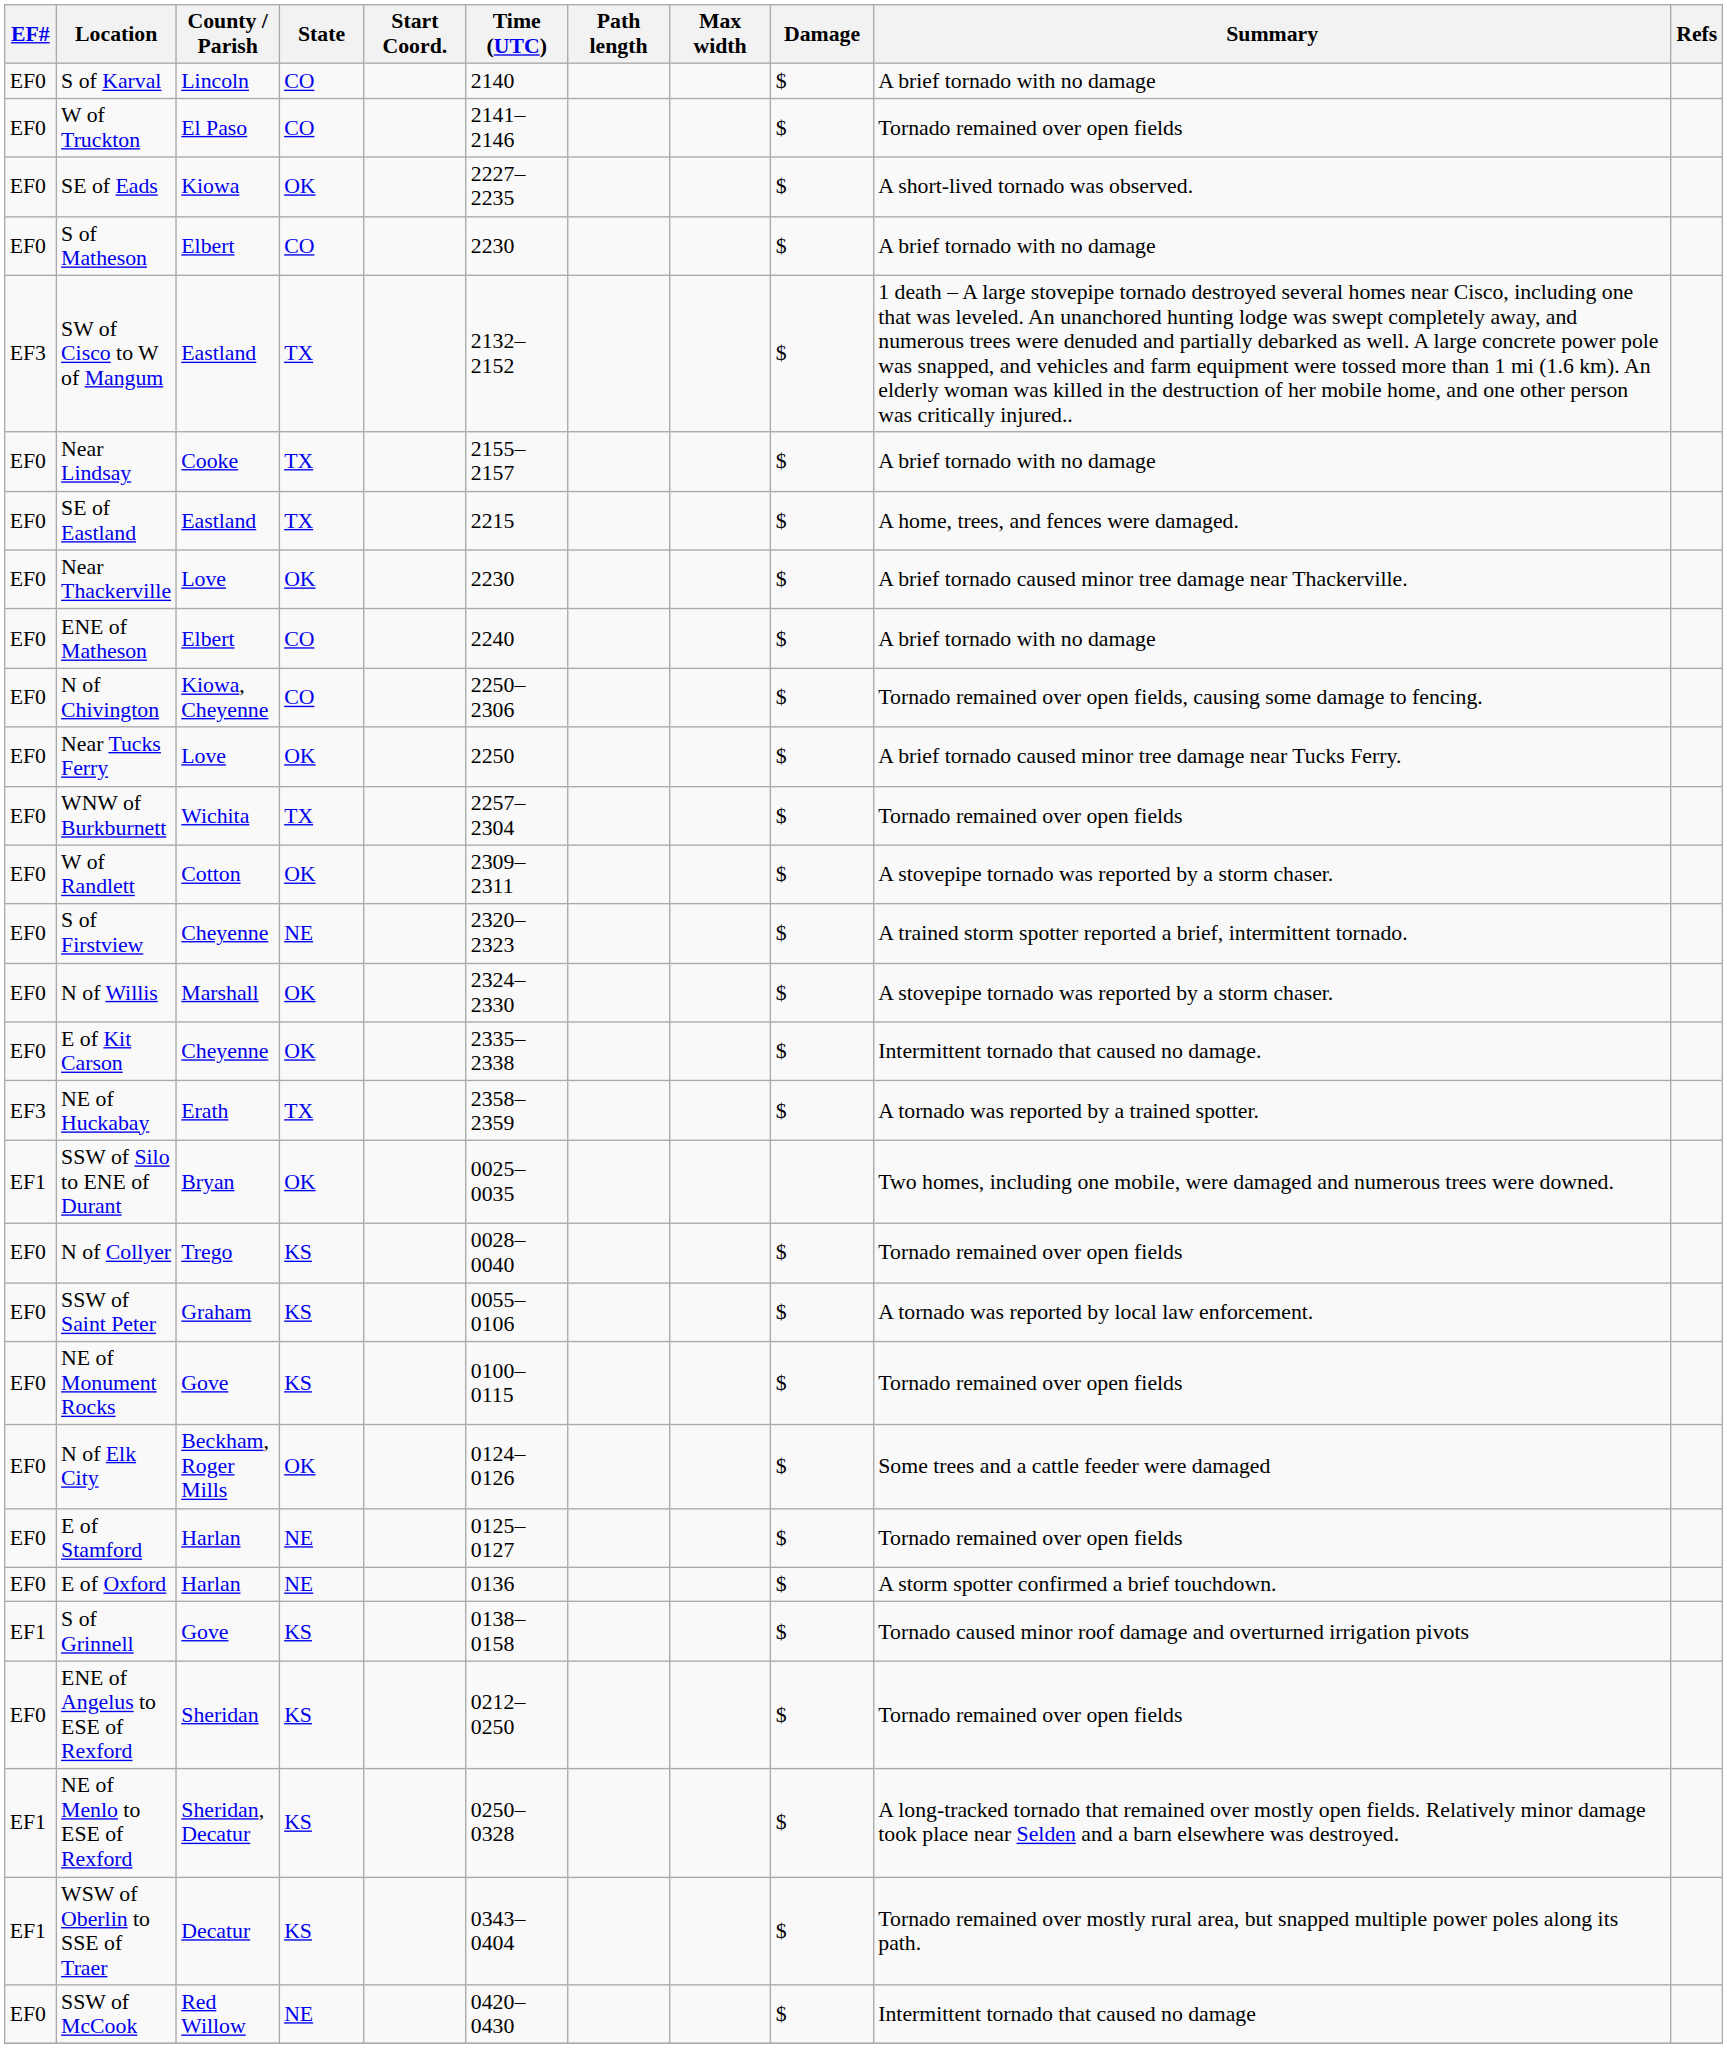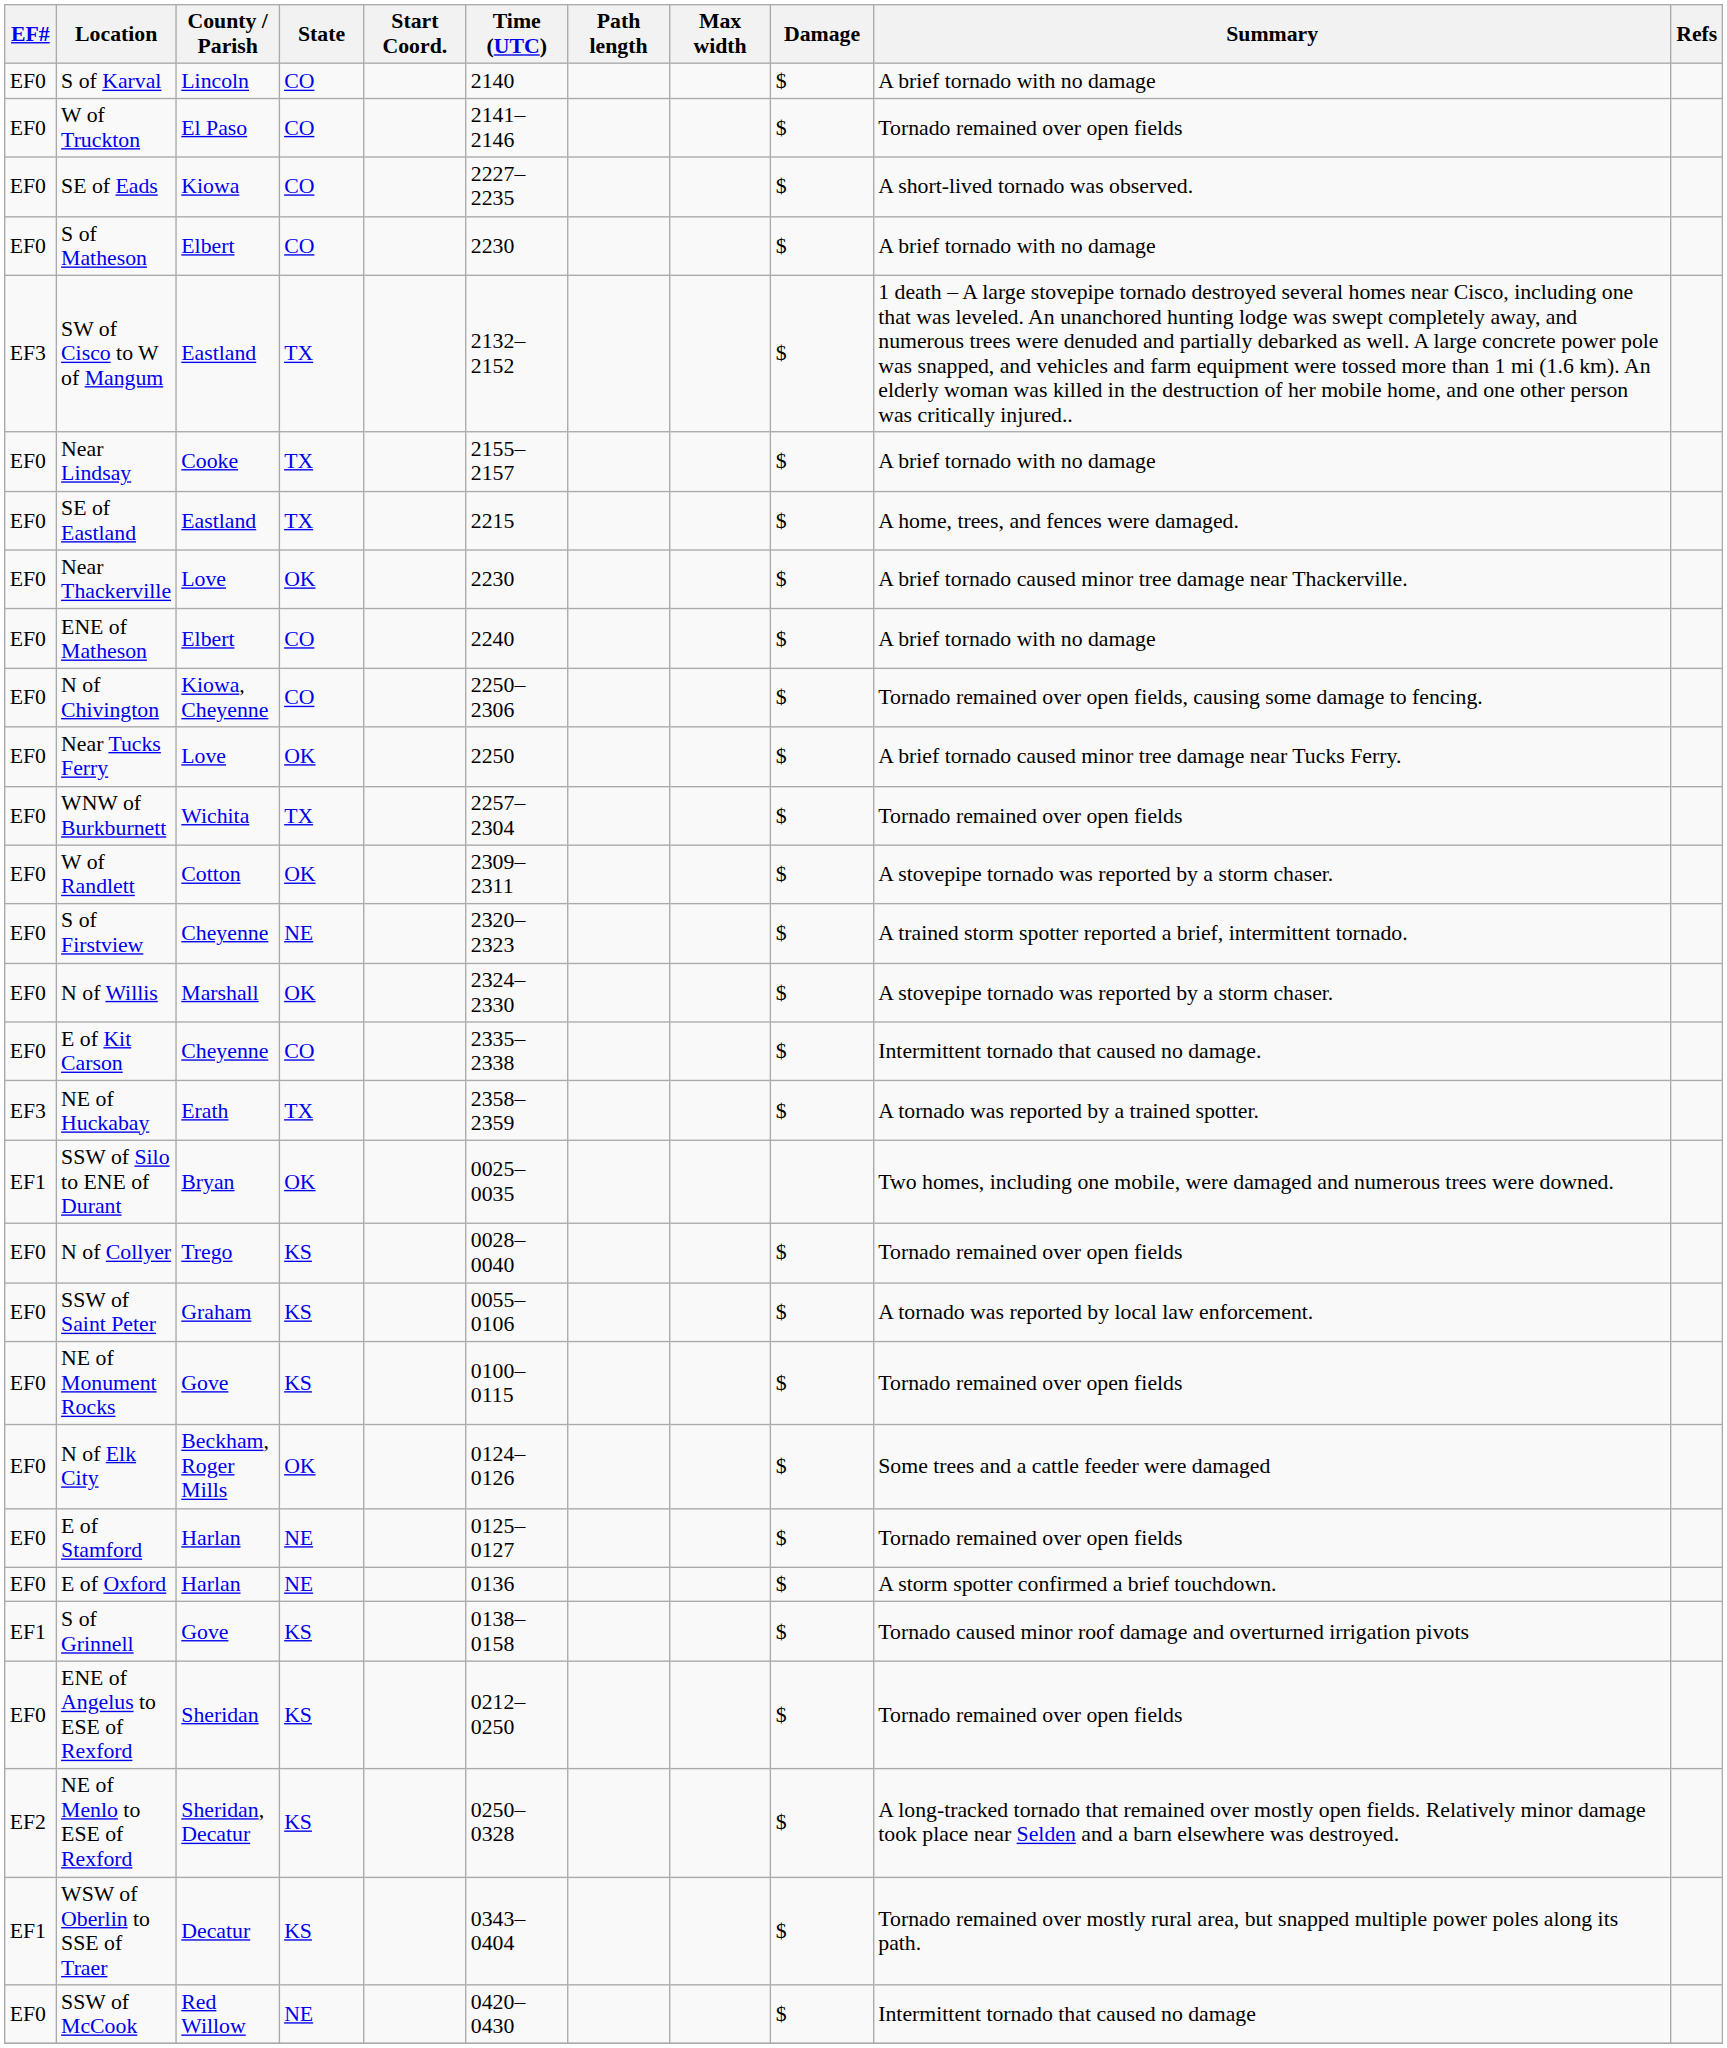(300, 186) OK -> (299, 186) CO
(300, 1051) OK -> (299, 1051) CO
(28, 1822) EF1 -> (28, 1822) EF2
